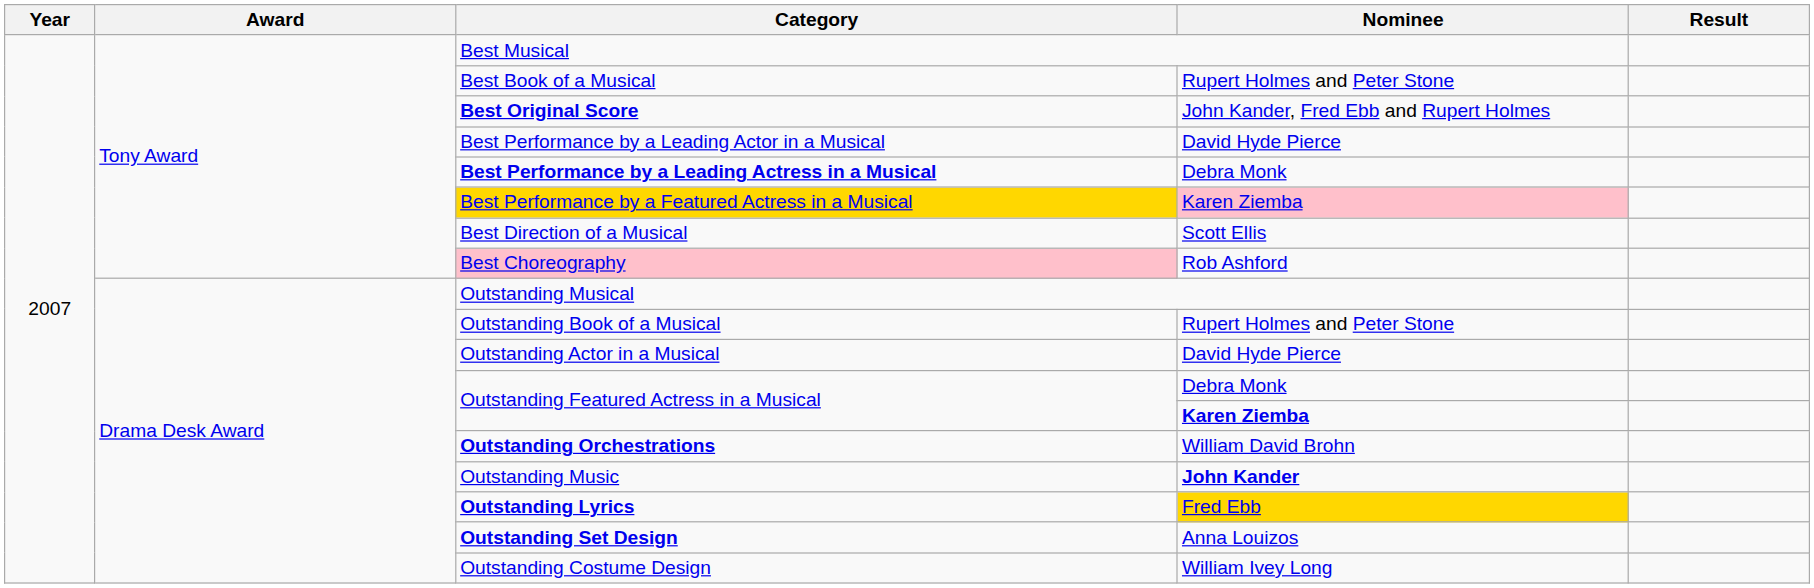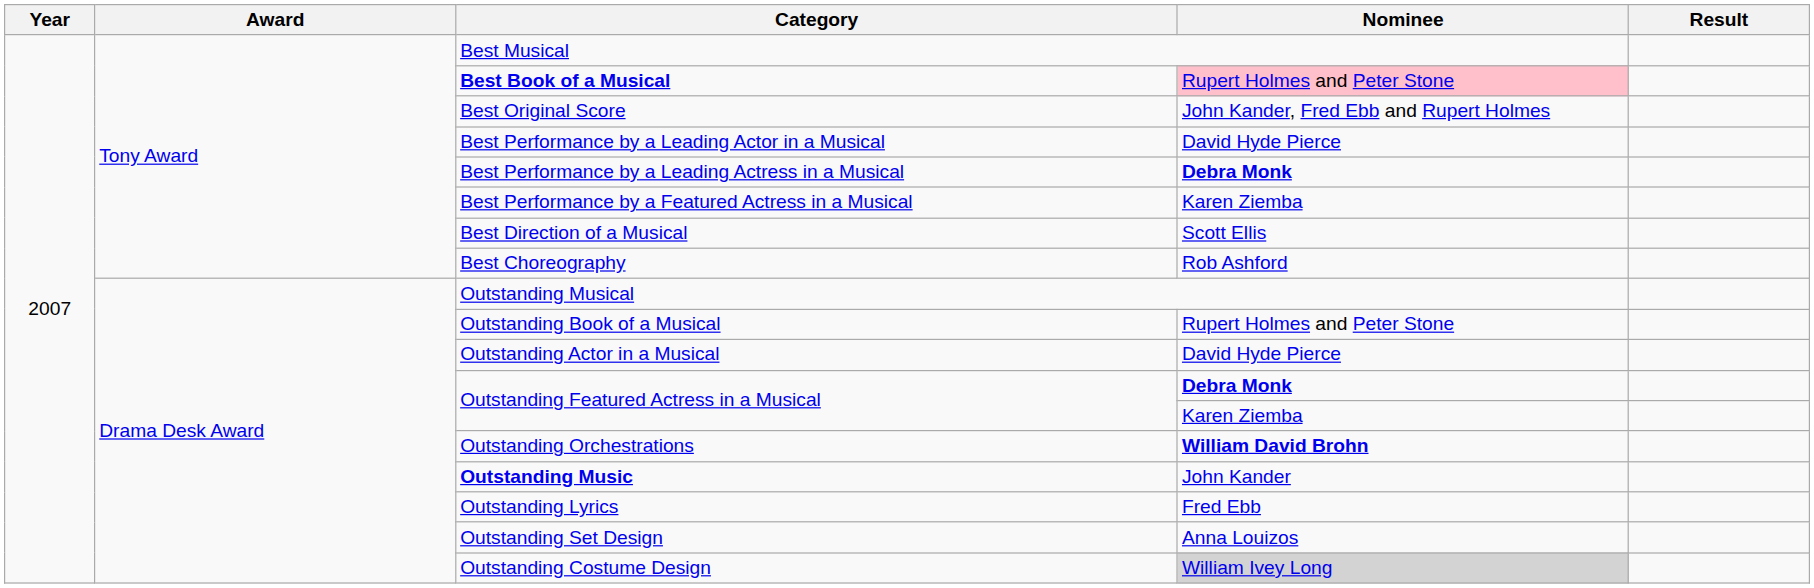(558, 80) normal -> (565, 80) bold
(1318, 80) no background -> (1318, 80) pink background
(549, 111) bold -> (543, 111) normal
(698, 171) bold -> (682, 171) normal
(1234, 171) normal -> (1237, 171) bold
(686, 202) gold background -> (686, 202) no background
(1242, 202) pink background -> (1242, 202) no background
(543, 263) pink background -> (543, 263) no background
(1234, 385) normal -> (1237, 385) bold
(1245, 415) bold -> (1242, 415) normal
(588, 446) bold -> (577, 446) normal
(1268, 446) normal -> (1275, 446) bold
(540, 476) normal -> (547, 476) bold
(1241, 476) bold -> (1236, 476) normal
(547, 506) bold -> (539, 506) normal
(1221, 506) gold background -> (1221, 506) no background
(569, 537) bold -> (562, 537) normal
(1257, 567) no background -> (1257, 567) lightgrey background
